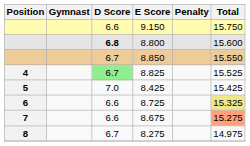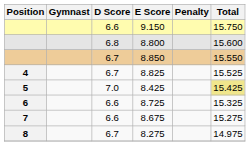(112, 42) bold -> (112, 42) normal
(112, 73) lightgreen background -> (112, 73) no background
(228, 88) no background -> (228, 88) khaki background
(228, 103) khaki background -> (228, 103) no background
(228, 118) lightsalmon background -> (228, 118) no background
